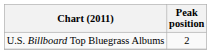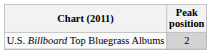(187, 40) no background -> (187, 40) lightgrey background
